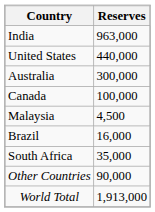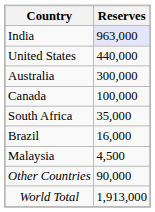(117, 35) no background -> (117, 35) lavender background
rows swapped: (40, 156) <-> (31, 116)
